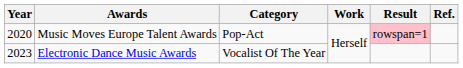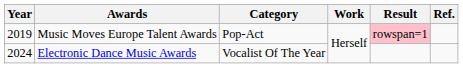(20, 33) 2020 -> (20, 33) 2019
(20, 53) 2023 -> (20, 53) 2024
